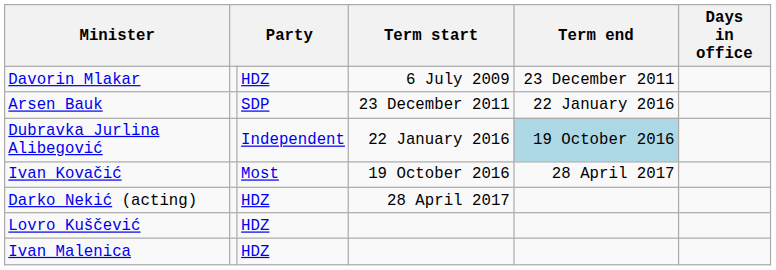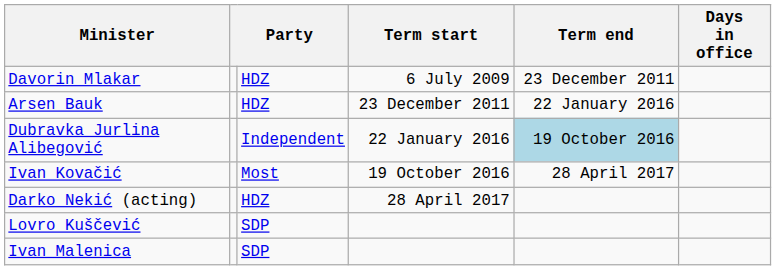(255, 105) SDP -> (255, 105) HDZ
(255, 226) HDZ -> (255, 226) SDP
(255, 251) HDZ -> (255, 251) SDP
